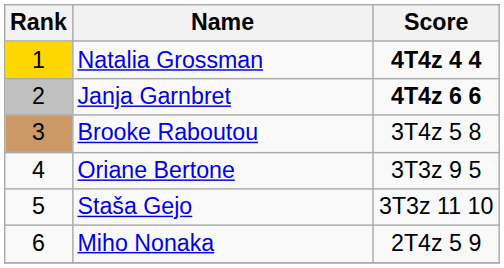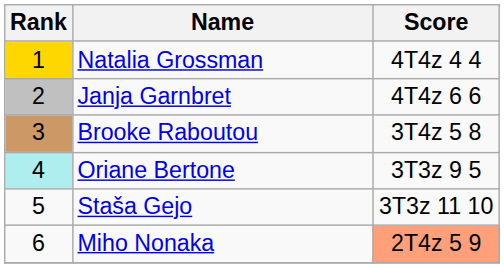(436, 59) bold -> (436, 59) normal
(436, 96) bold -> (436, 96) normal
(38, 170) no background -> (38, 170) paleturquoise background
(436, 243) no background -> (436, 243) lightsalmon background
